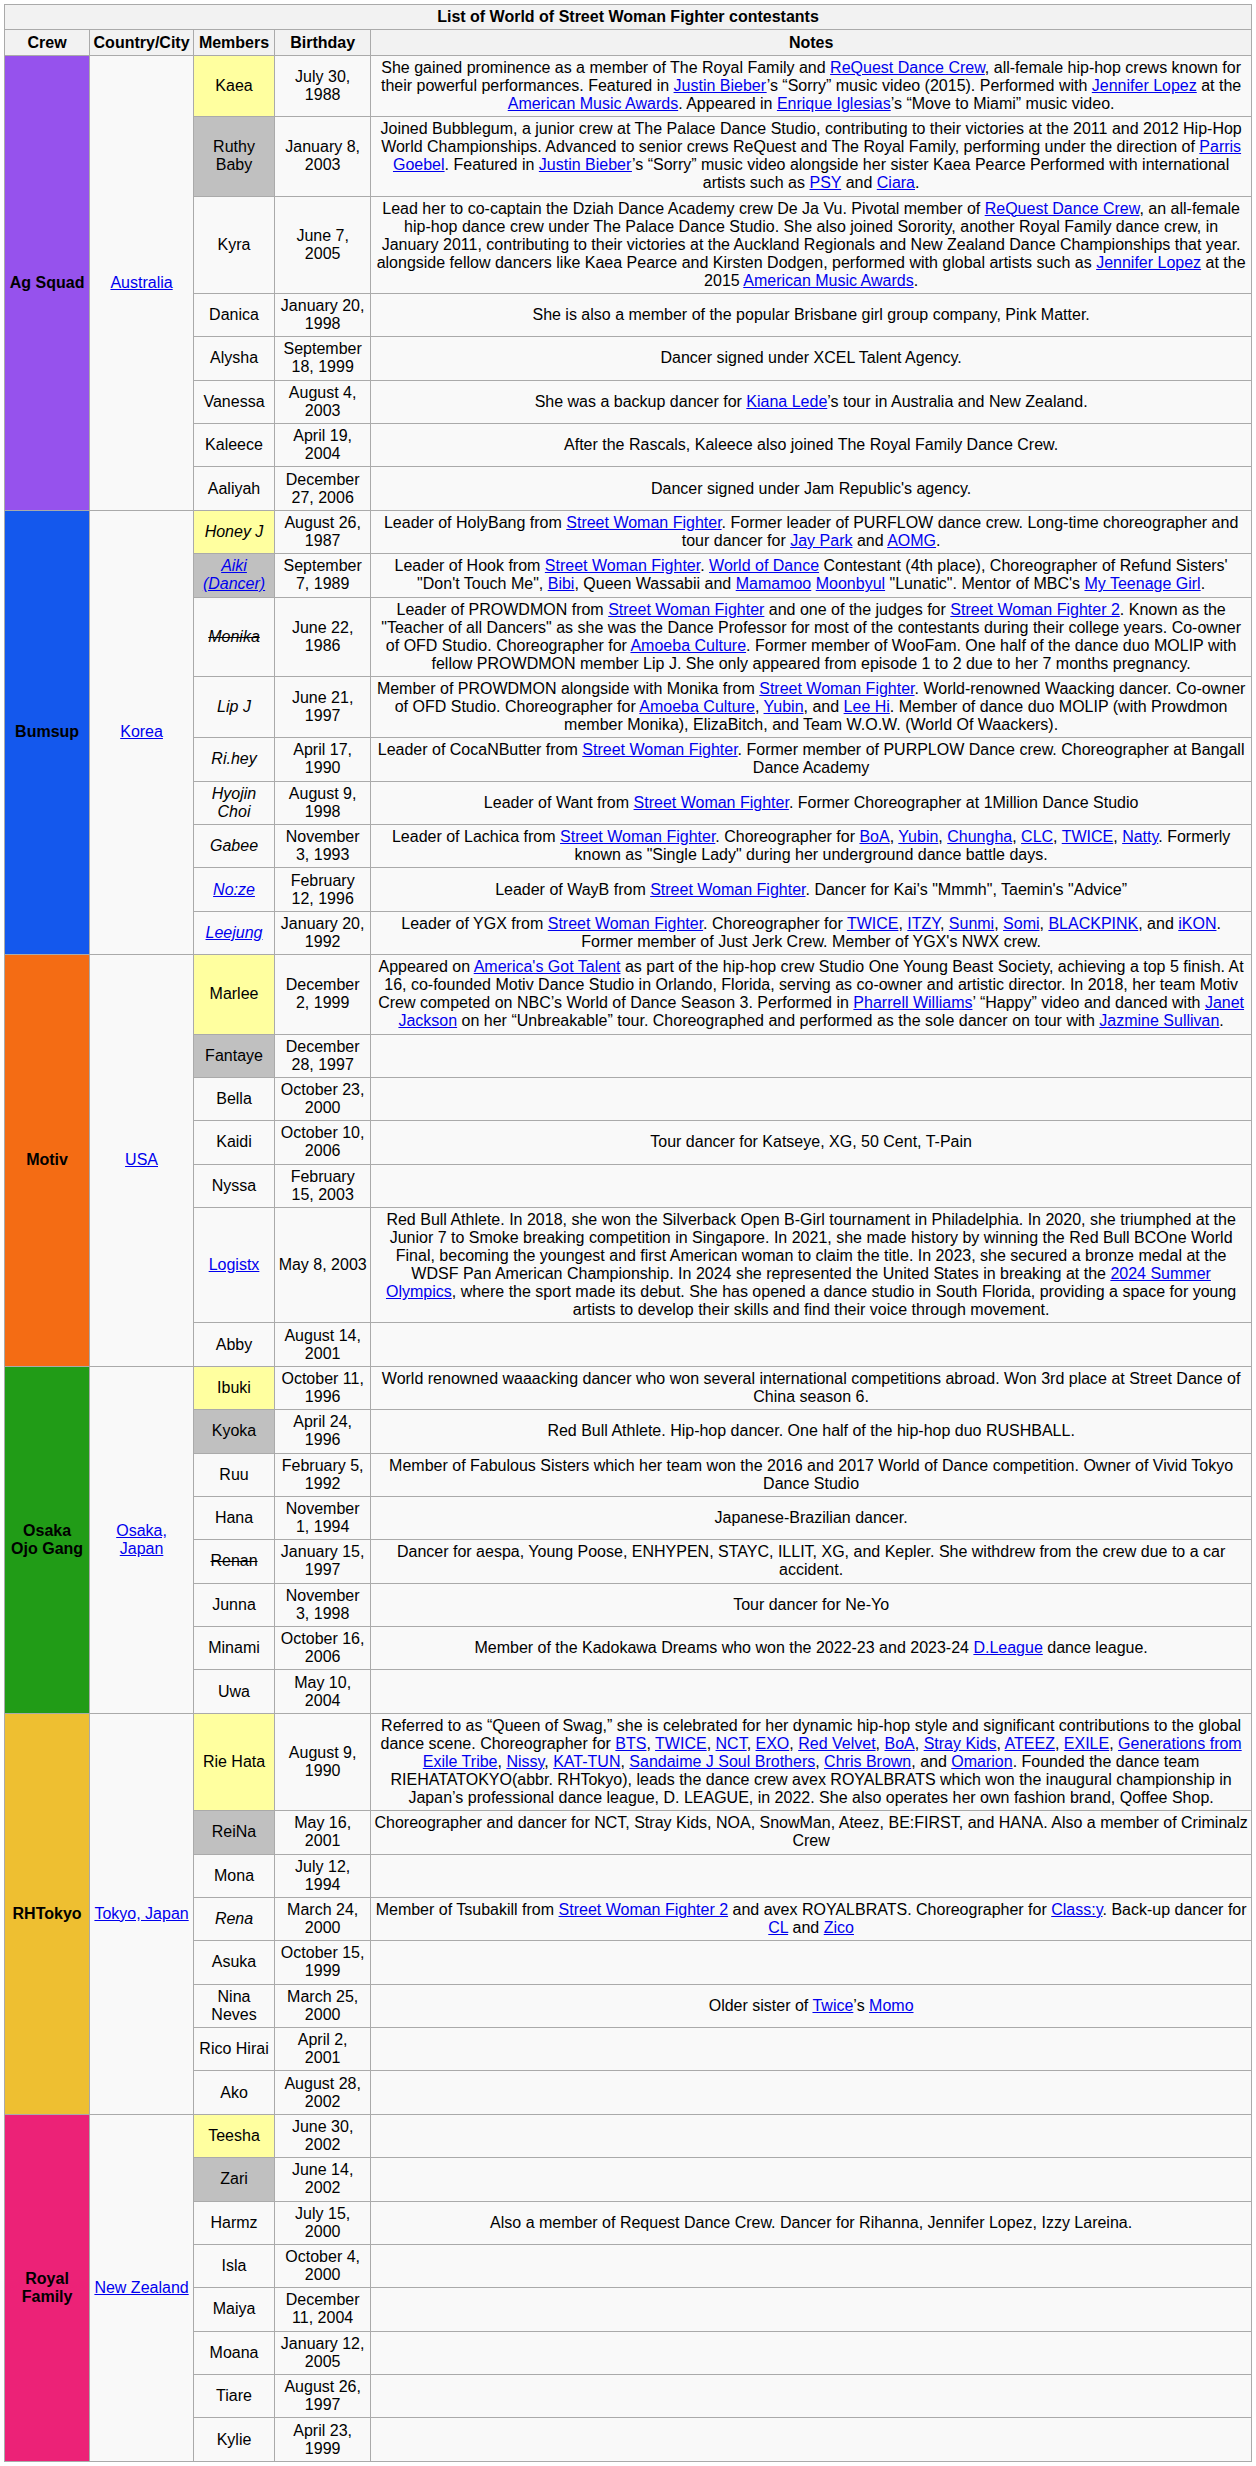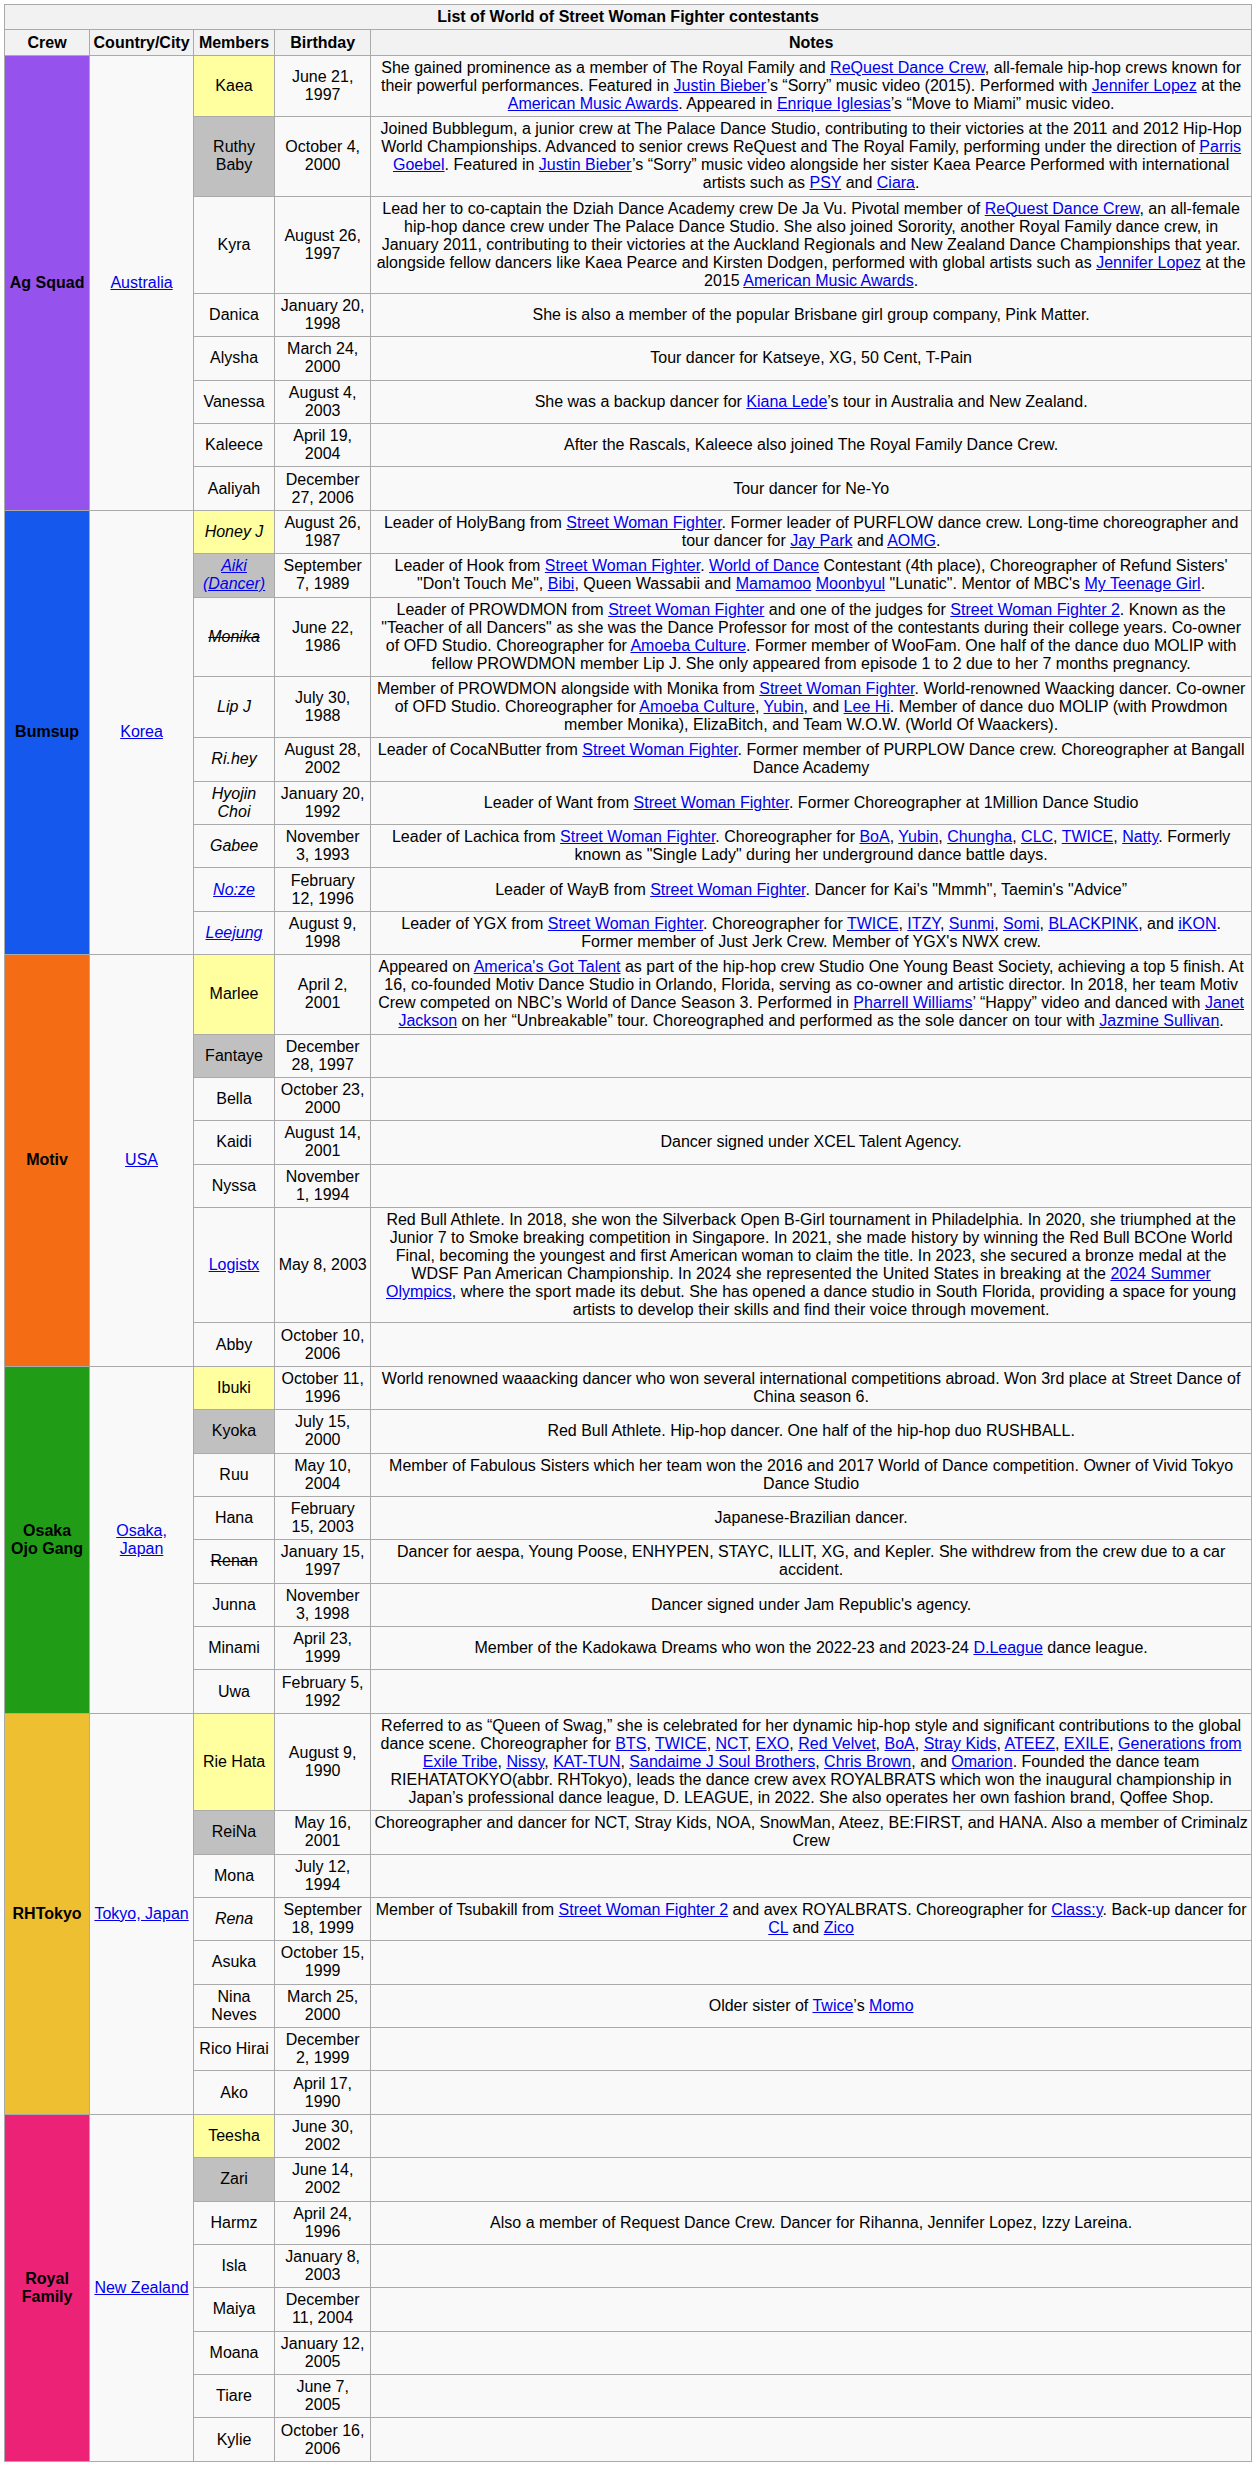(323, 85) July 30, 1988 -> (323, 85) June 21, 1997
(323, 156) January 8, 2003 -> (323, 156) October 4, 2000
(323, 244) June 7, 2005 -> (323, 244) August 26, 1997
(323, 358) September 18, 1999 -> (323, 358) March 24, 2000
(811, 358) Dancer signed under XCEL Talent Agency. -> (811, 358) Tour dancer for Katseye, XG, 50 Cent, T-Pain
(811, 488) Dancer signed under Jam Republic's agency. -> (811, 488) Tour dancer for Ne-Yo
(323, 707) June 21, 1997 -> (323, 707) July 30, 1988
(323, 759) April 17, 1990 -> (323, 759) August 28, 2002
(323, 802) August 9, 1998 -> (323, 802) January 20, 1992
(323, 932) January 20, 1992 -> (323, 932) August 9, 1998
(323, 994) December 2, 1999 -> (323, 994) April 2, 2001
(323, 1142) October 10, 2006 -> (323, 1142) August 14, 2001
(811, 1142) Tour dancer for Katseye, XG, 50 Cent, T-Pain -> (811, 1142) Dancer signed under XCEL Talent Agency.
(323, 1185) February 15, 2003 -> (323, 1185) November 1, 1994
(323, 1344) August 14, 2001 -> (323, 1344) October 10, 2006
(323, 1431) April 24, 1996 -> (323, 1431) July 15, 2000
(323, 1474) February 5, 1992 -> (323, 1474) May 10, 2004
(323, 1518) November 1, 1994 -> (323, 1518) February 15, 2003
(811, 1604) Tour dancer for Ne-Yo -> (811, 1604) Dancer signed under Jam Republic's agency.
(323, 1648) October 16, 2006 -> (323, 1648) April 23, 1999
(323, 1691) May 10, 2004 -> (323, 1691) February 5, 1992
(323, 1919) March 24, 2000 -> (323, 1919) September 18, 1999
(323, 2049) April 2, 2001 -> (323, 2049) December 2, 1999
(323, 2092) August 28, 2002 -> (323, 2092) April 17, 1990
(323, 2222) July 15, 2000 -> (323, 2222) April 24, 1996
(323, 2266) October 4, 2000 -> (323, 2266) January 8, 2003
(323, 2396) August 26, 1997 -> (323, 2396) June 7, 2005
(323, 2439) April 23, 1999 -> (323, 2439) October 16, 2006
